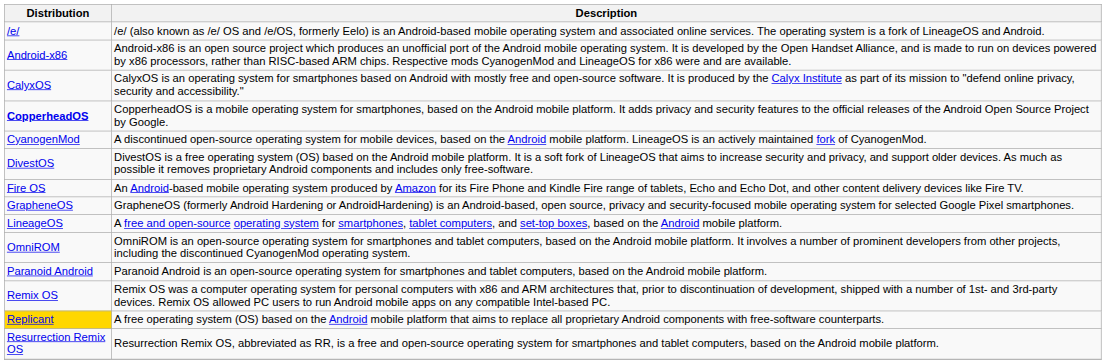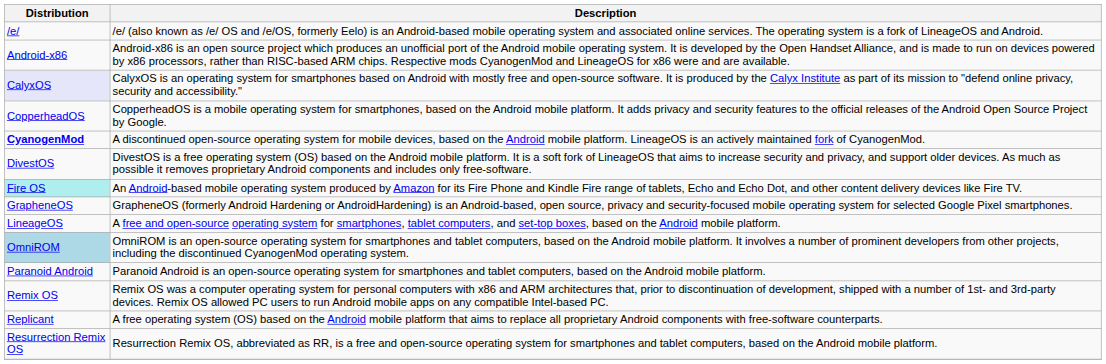(29, 85) no background -> (29, 85) lavender background
(48, 115) bold -> (46, 115) normal
(43, 139) normal -> (46, 139) bold
(26, 188) no background -> (26, 188) paleturquoise background
(33, 247) no background -> (33, 247) lightblue background
(30, 319) gold background -> (30, 319) no background
